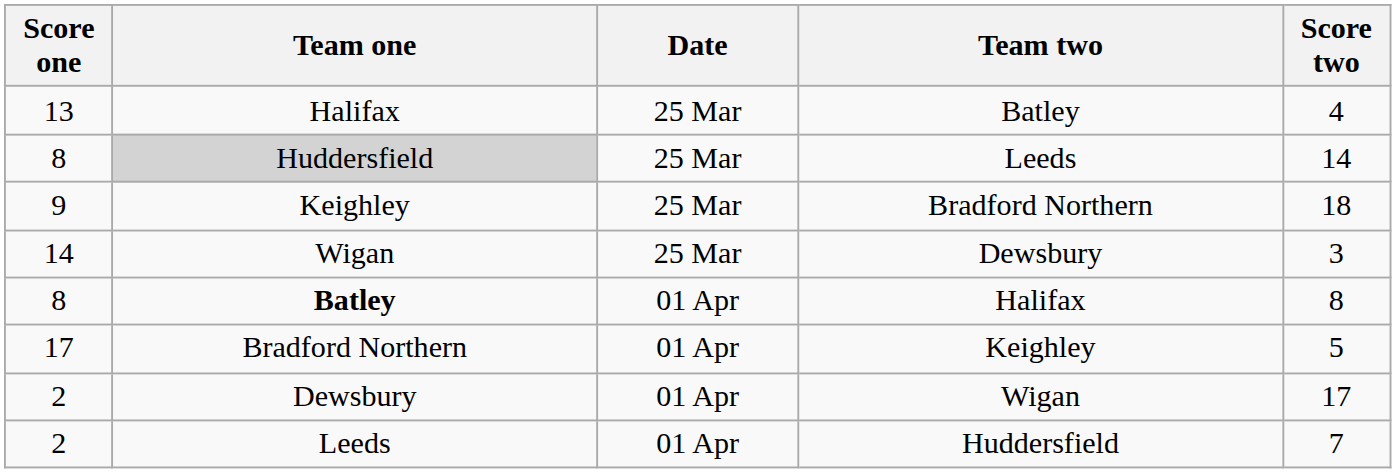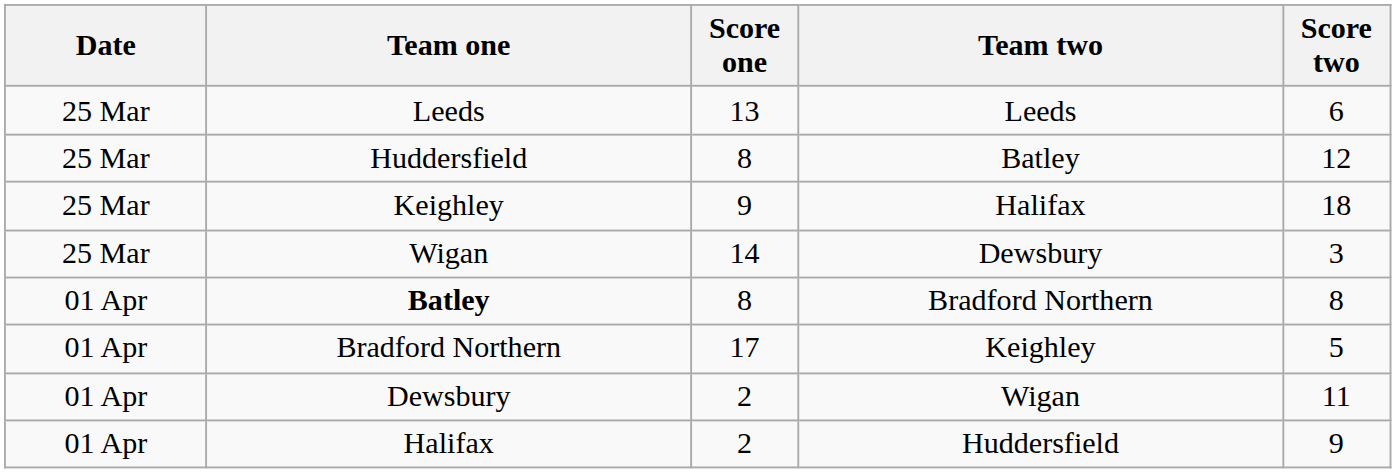columns swapped: (698, 45) <-> (59, 45)
(355, 109) Halifax -> (449, 109) Leeds
(1040, 109) Batley -> (1040, 109) Leeds
(1336, 109) 4 -> (1336, 109) 6
(355, 157) lightgrey background -> (449, 157) no background
(1040, 157) Leeds -> (1040, 157) Batley
(1336, 157) 14 -> (1336, 157) 12
(1040, 205) Bradford Northern -> (1040, 205) Halifax
(1040, 300) Halifax -> (1040, 300) Bradford Northern
(1336, 396) 17 -> (1336, 396) 11
(355, 443) Leeds -> (449, 443) Halifax
(1336, 443) 7 -> (1336, 443) 9
